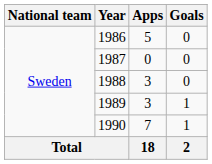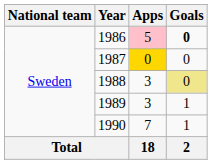(148, 37) no background -> (148, 37) pink background
(187, 37) normal -> (187, 37) bold
(148, 59) no background -> (148, 59) gold background
(187, 81) no background -> (187, 81) khaki background
